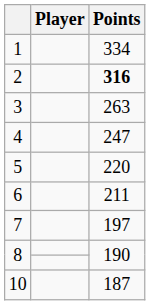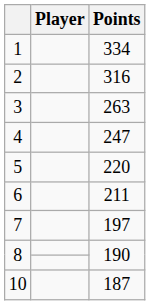(117, 78) bold -> (117, 78) normal
